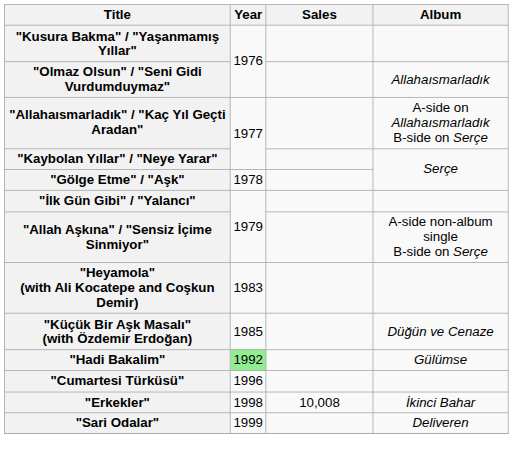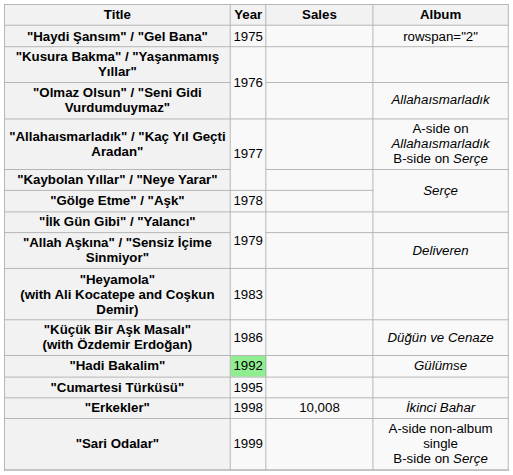+ row: (117, 36)
(441, 237) A-side non-album single B-side on Serçe -> (441, 250) Deliveren
(248, 331) 1985 -> (248, 337) 1986
(248, 381) 1996 -> (248, 387) 1995
(441, 423) Deliveren -> (441, 444) A-side non-album single B-side on Serçe
